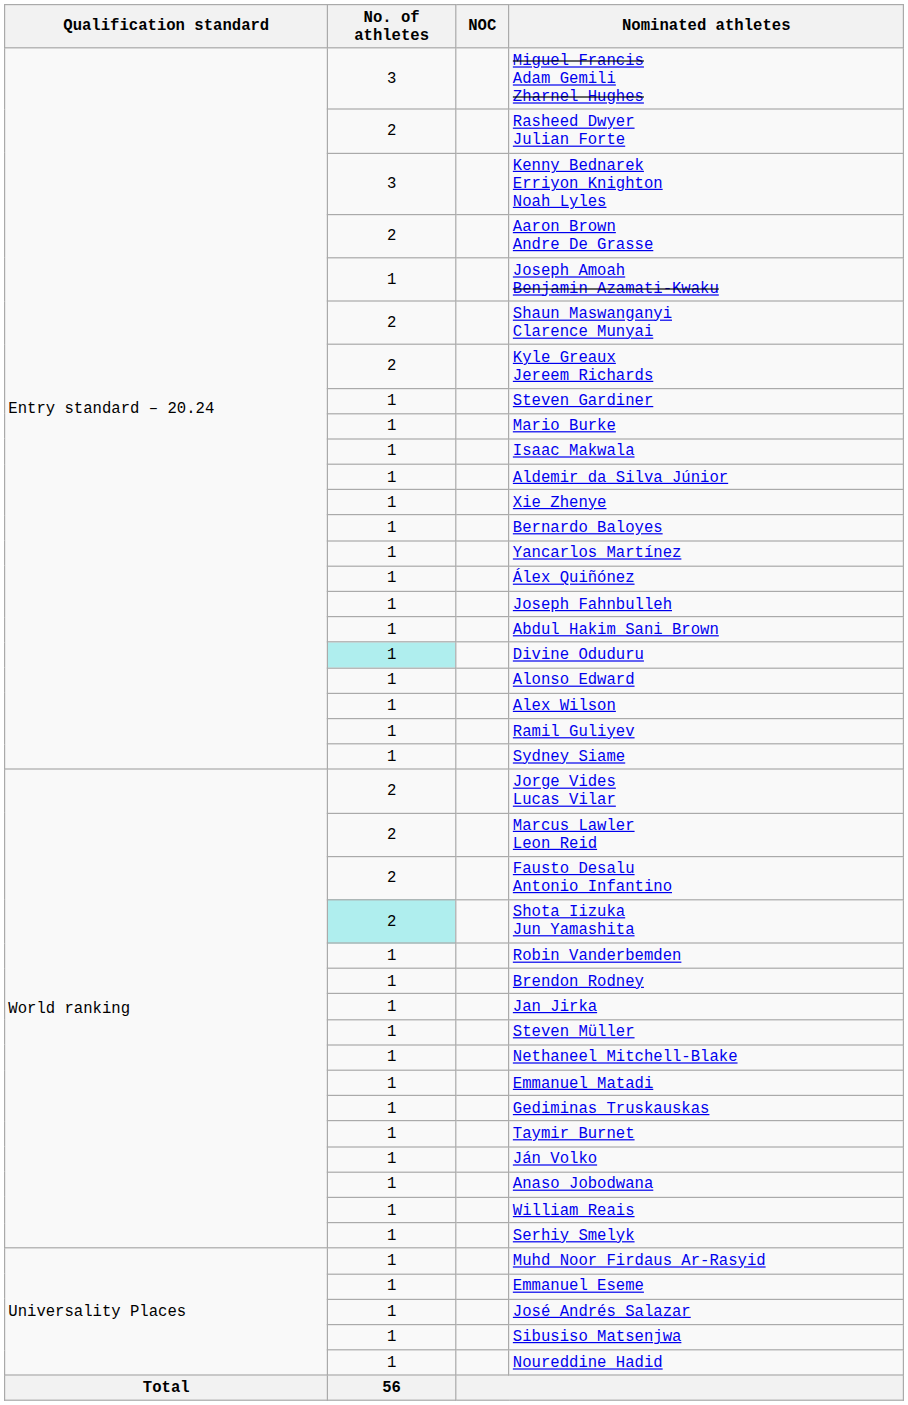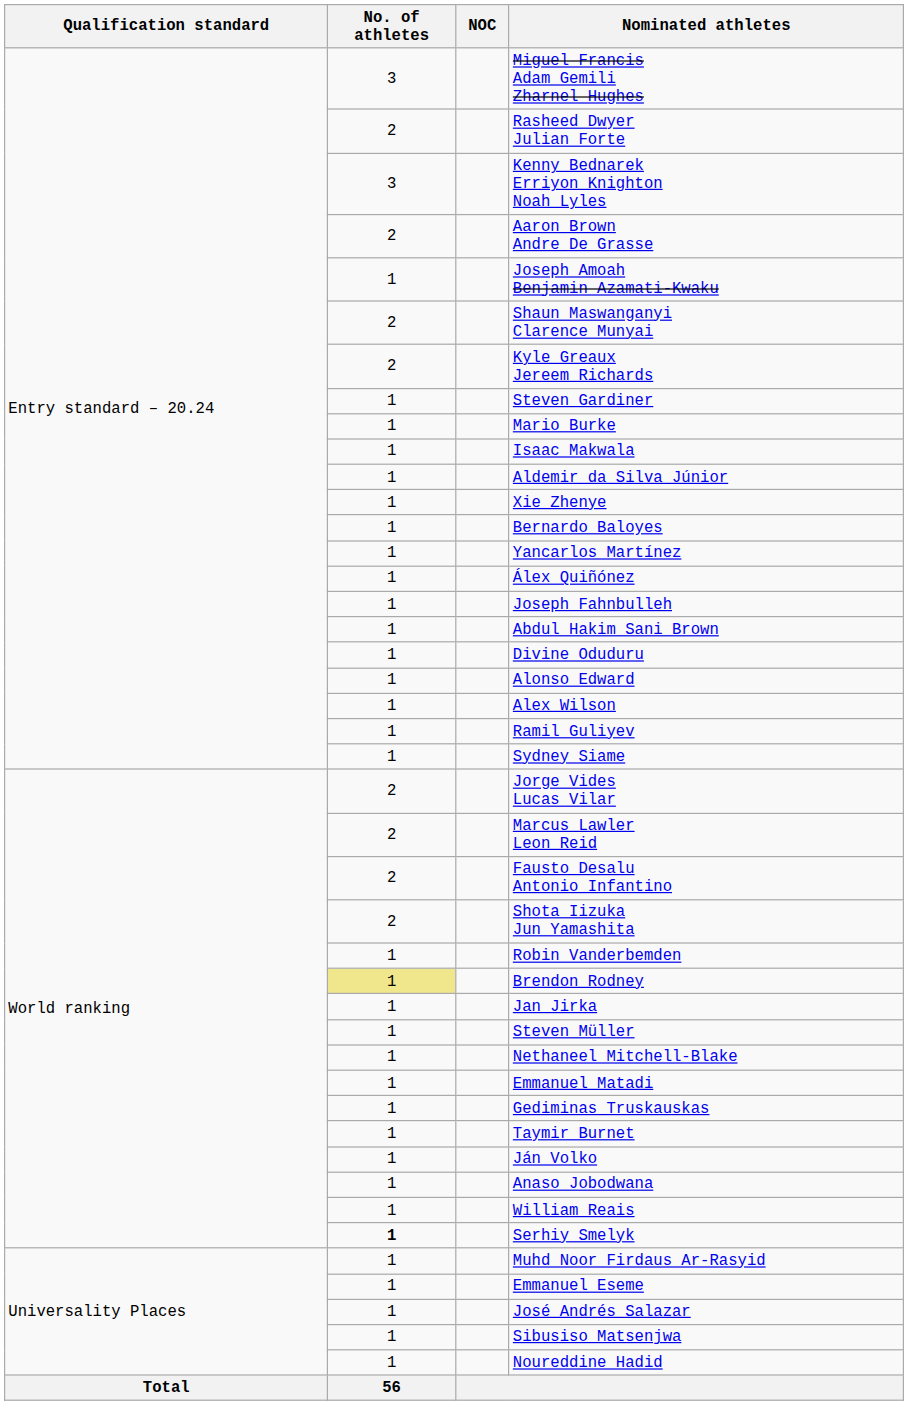(392, 655) paleturquoise background -> (392, 655) no background
(392, 921) paleturquoise background -> (392, 921) no background
(392, 981) no background -> (392, 981) khaki background
(392, 1235) normal -> (392, 1235) bold
